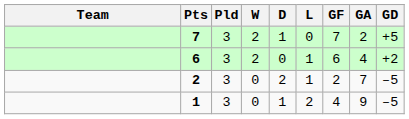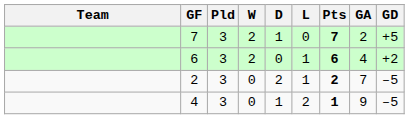columns swapped: (196, 15) <-> (336, 15)
